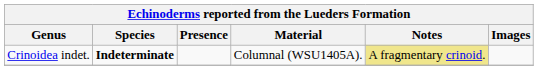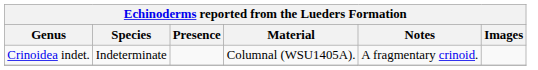(135, 55) bold -> (131, 55) normal
(427, 55) khaki background -> (420, 55) no background
